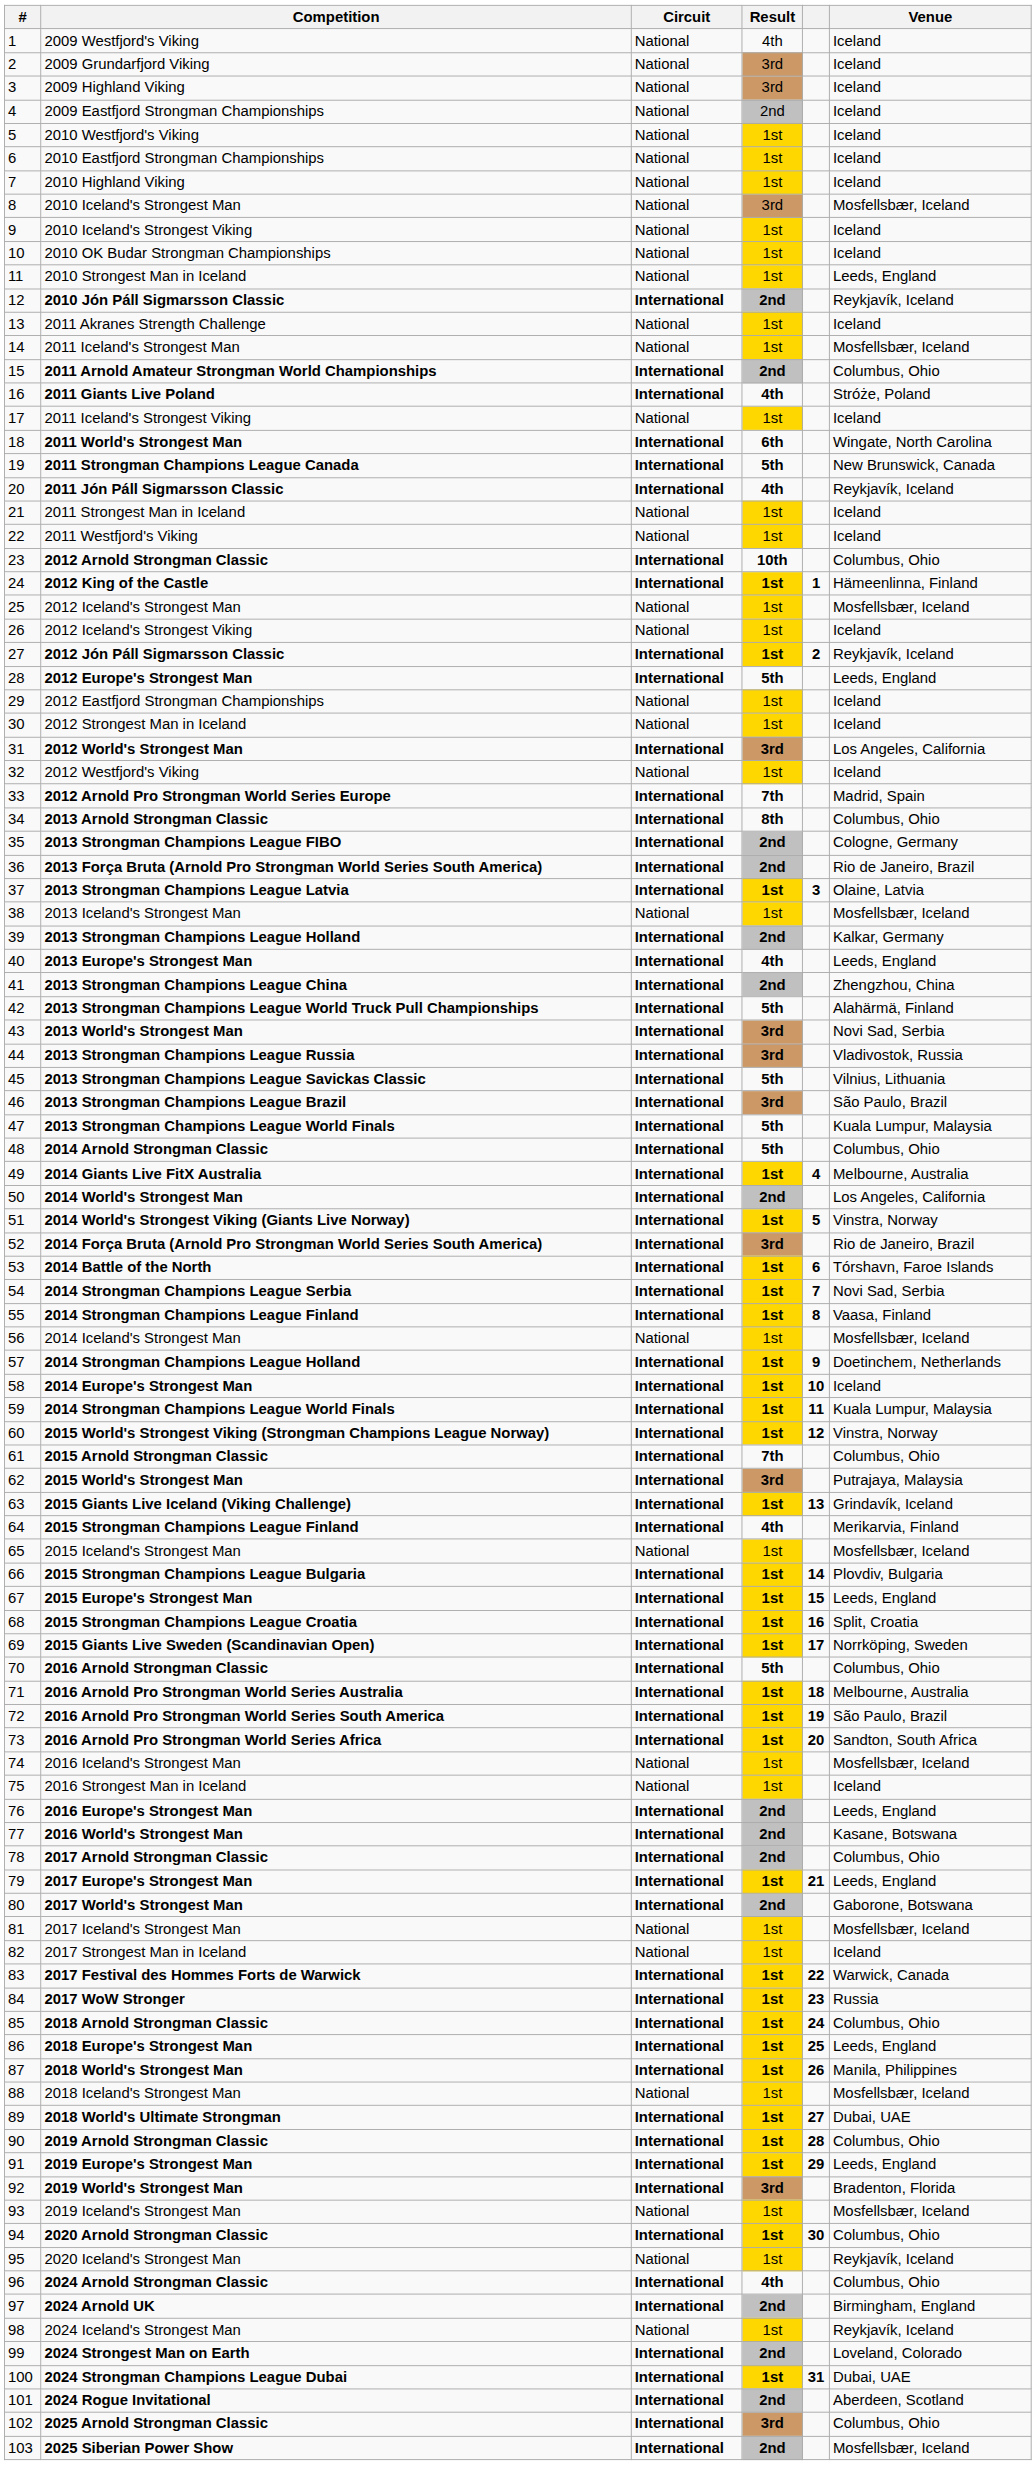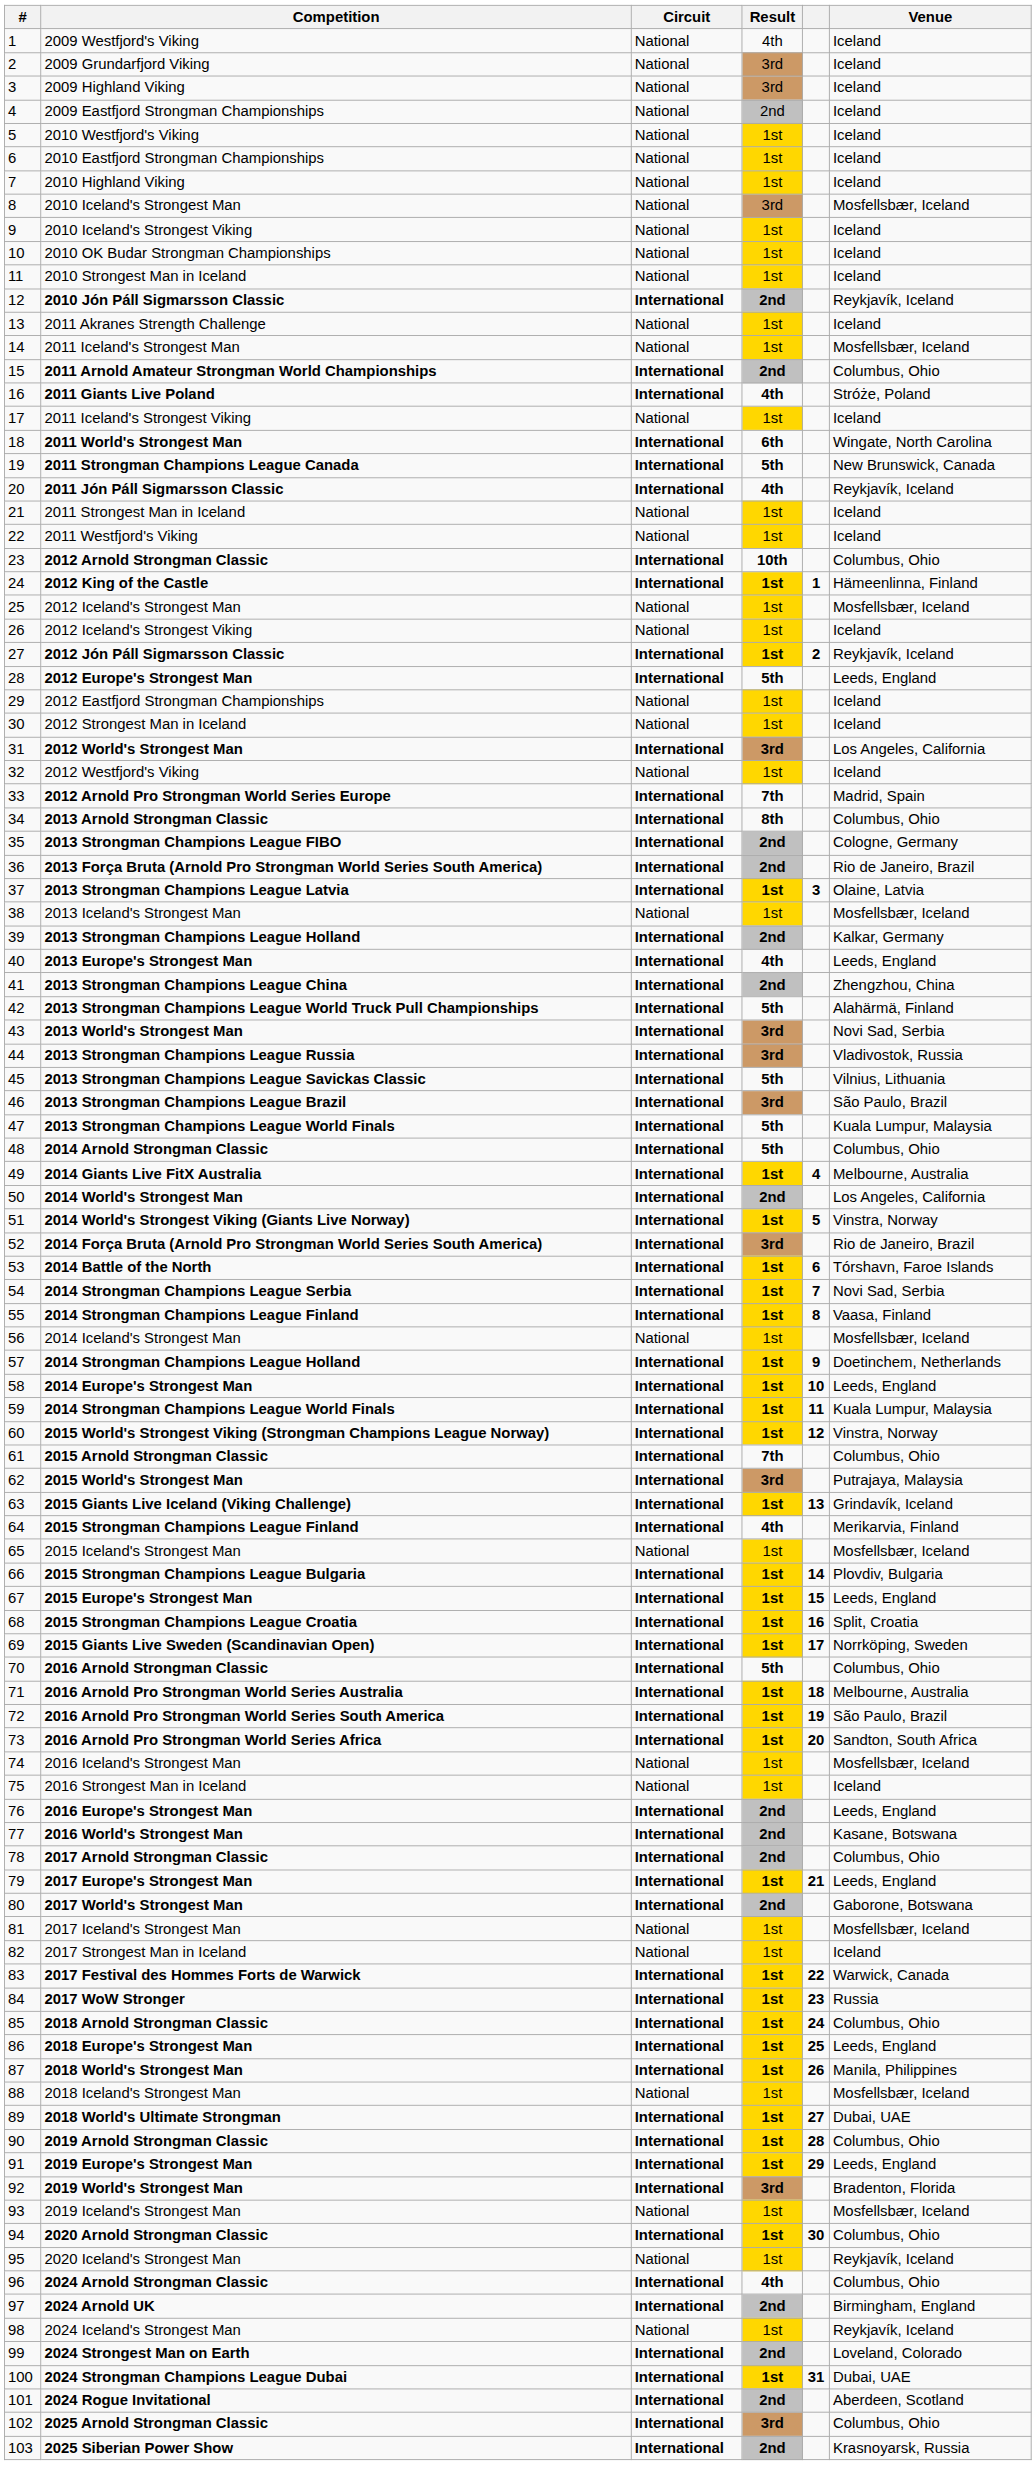(885, 276) Leeds, England -> (857, 276) Iceland
(857, 1385) Iceland -> (885, 1385) Leeds, England
(901, 2447) Mosfellsbær, Iceland -> (901, 2447) Krasnoyarsk, Russia
